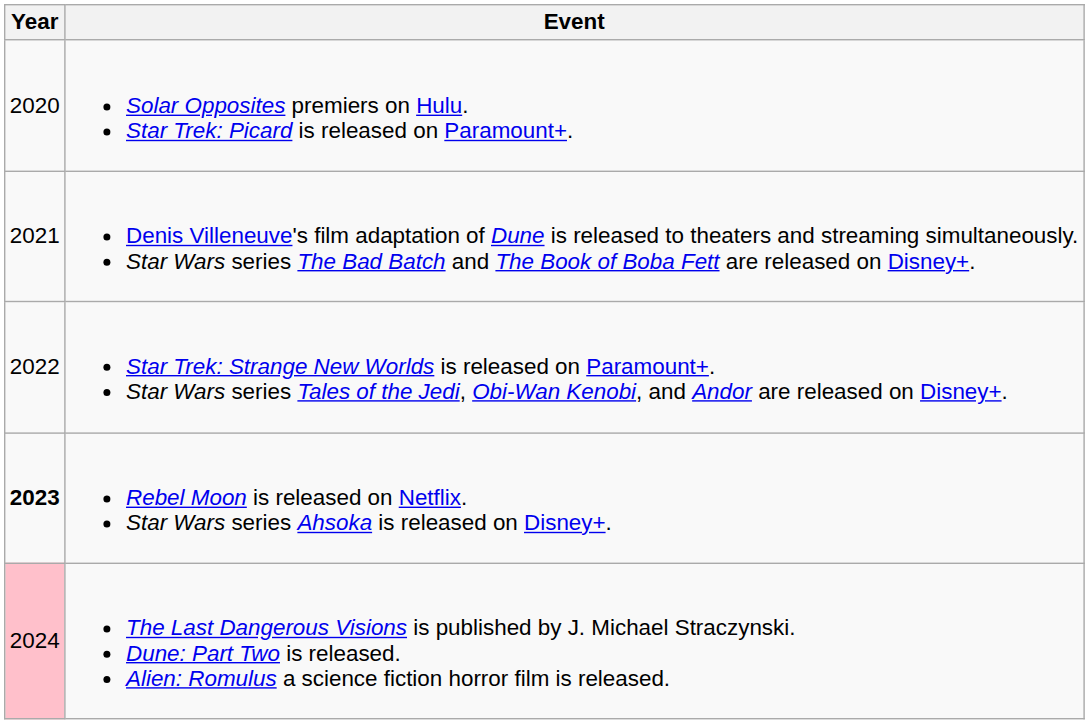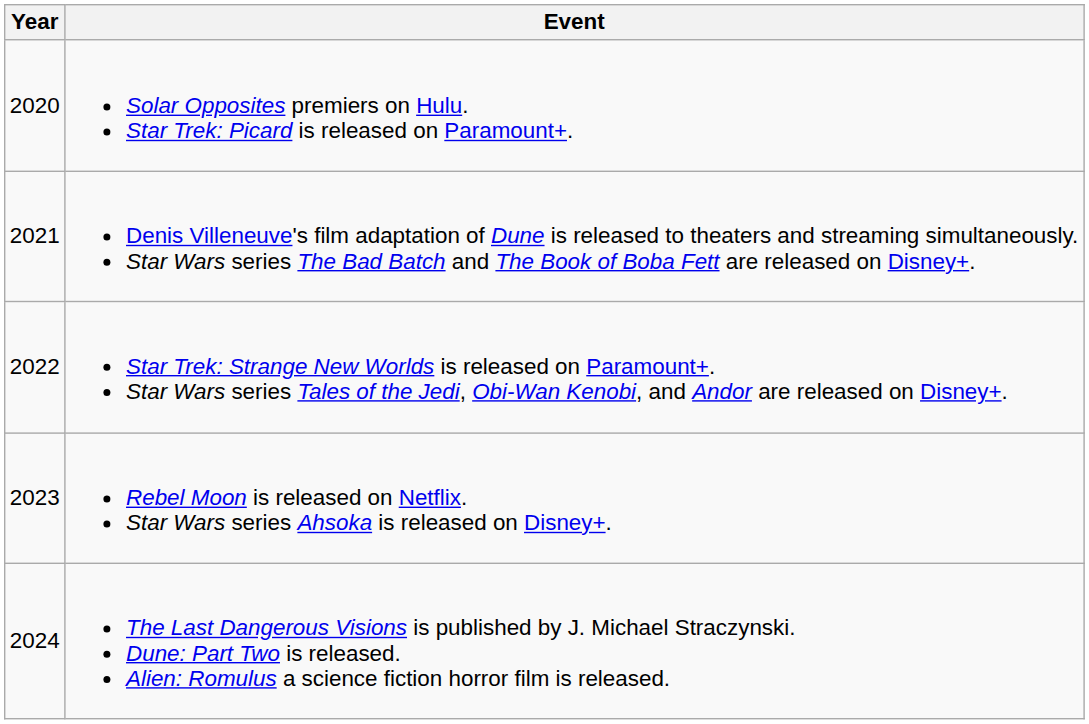(35, 497) bold -> (35, 497) normal
(35, 640) pink background -> (35, 640) no background
